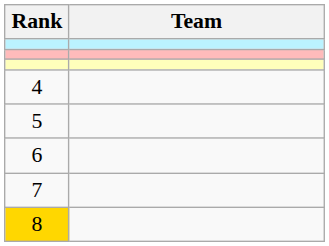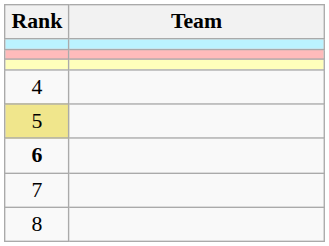(37, 120) no background -> (37, 120) khaki background
(37, 155) normal -> (37, 155) bold
(37, 224) gold background -> (37, 224) no background
